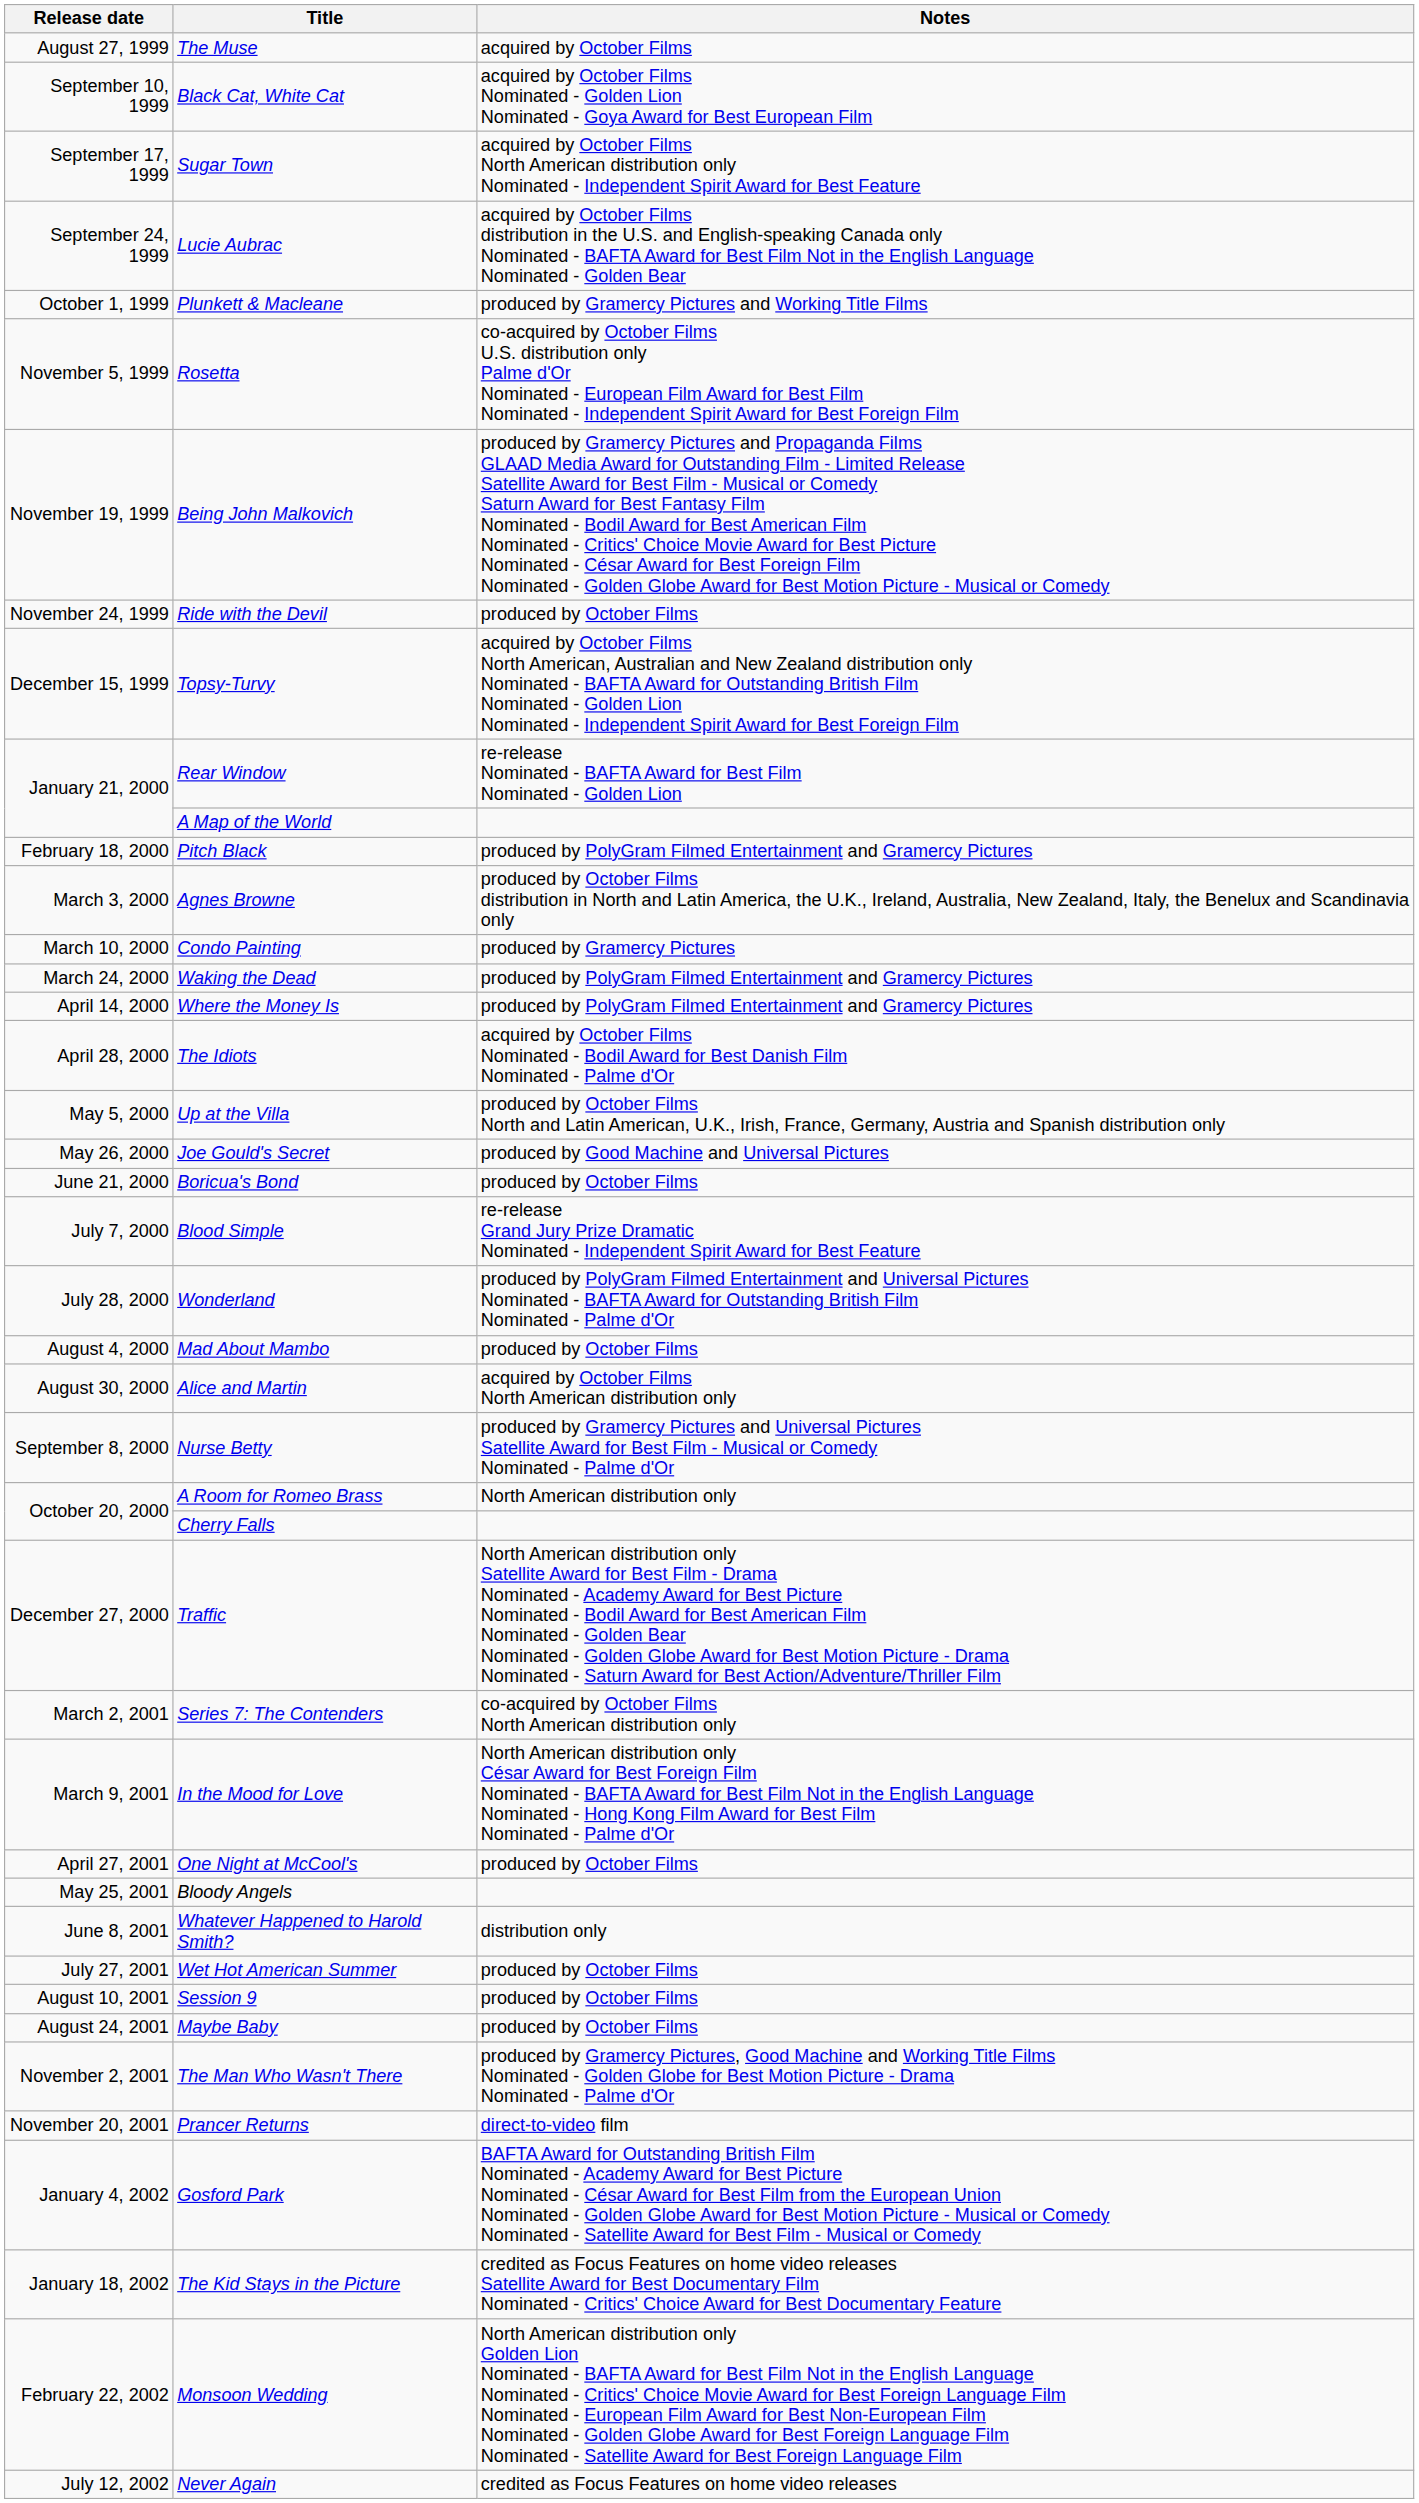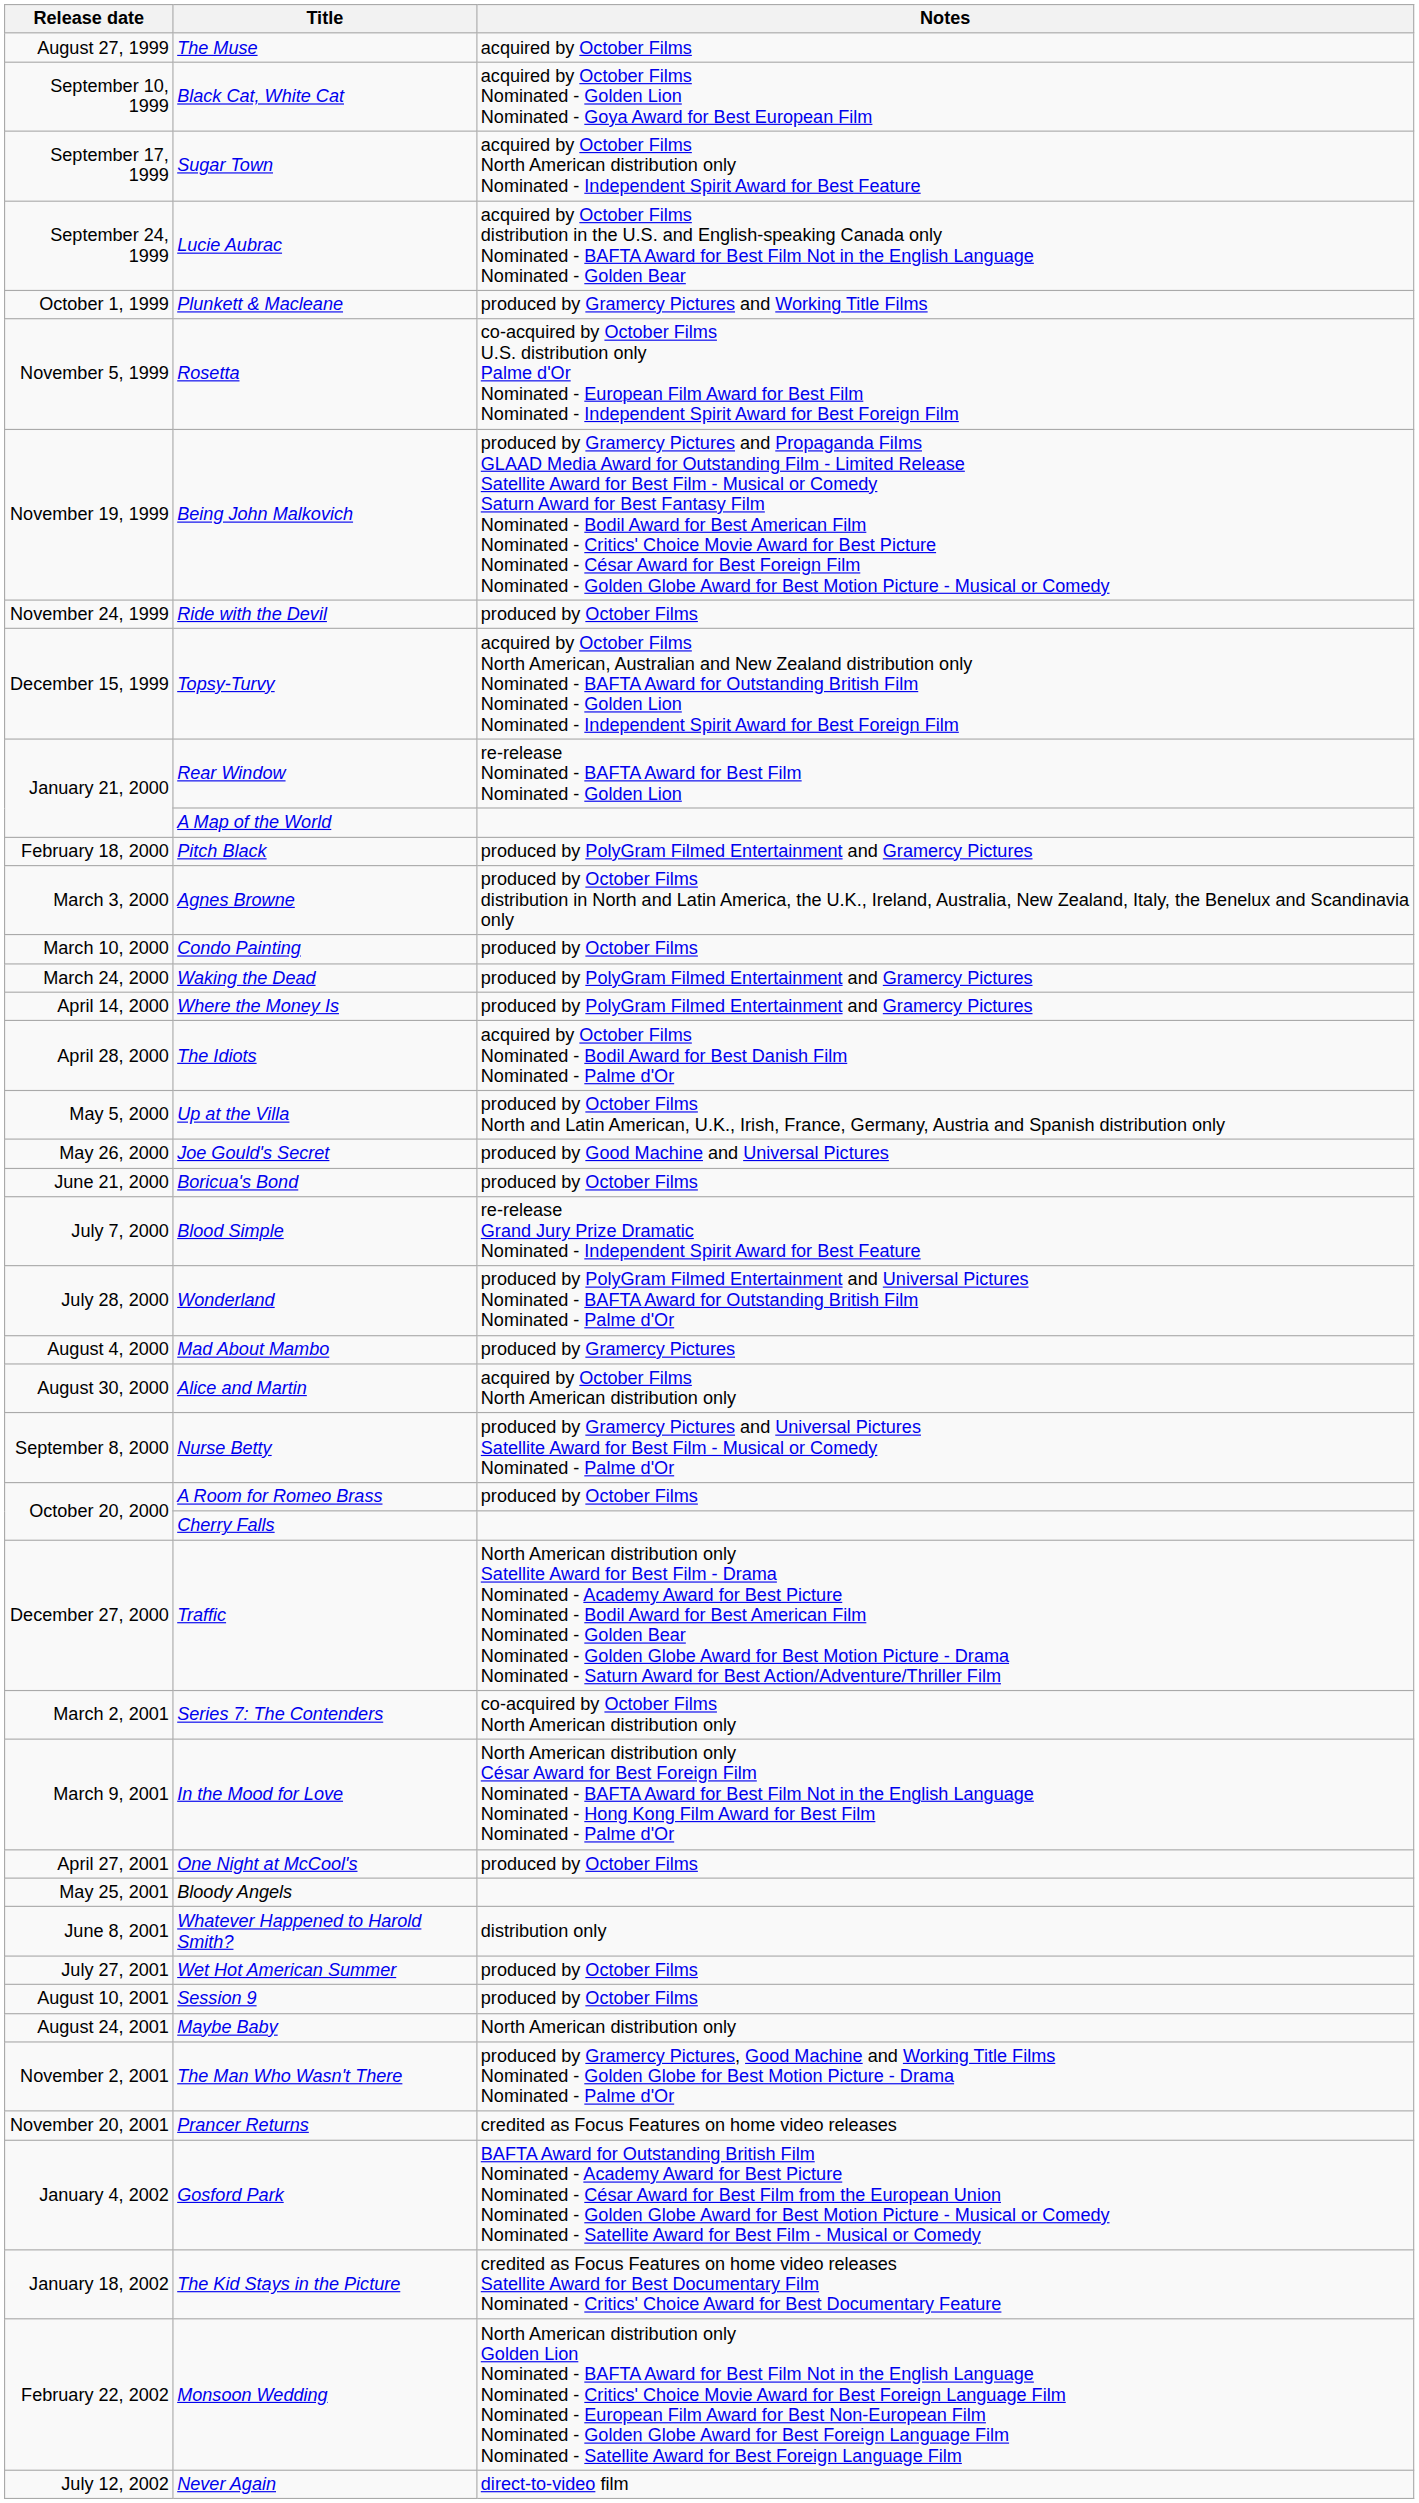(608, 949) produced by Gramercy Pictures -> (589, 949) produced by October Films
(589, 1349) produced by October Films -> (608, 1349) produced by Gramercy Pictures
(608, 1496) North American distribution only -> (589, 1496) produced by October Films
(589, 2027) produced by October Films -> (608, 2027) North American distribution only
(555, 2125) direct-to-video film -> (689, 2125) credited as Focus Features on home video releases
(689, 2484) credited as Focus Features on home video releases -> (555, 2484) direct-to-video film
